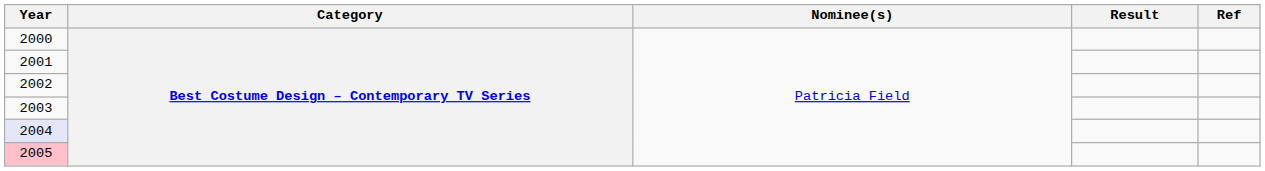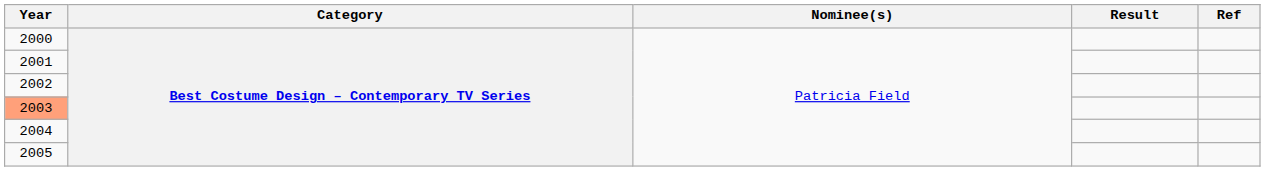(36, 108) no background -> (36, 108) lightsalmon background
(36, 131) lavender background -> (36, 131) no background
(36, 154) pink background -> (36, 154) no background
